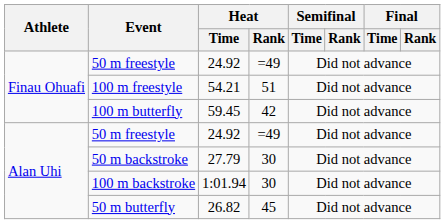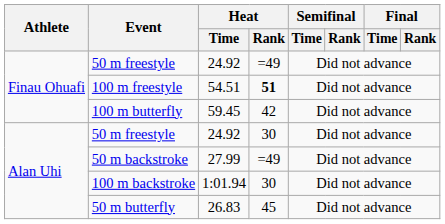(224, 87) 54.21 -> (224, 87) 54.51
(269, 87) normal -> (269, 87) bold
(269, 135) =49 -> (269, 135) 30
(224, 159) 27.79 -> (224, 159) 27.99
(269, 159) 30 -> (269, 159) =49
(224, 207) 26.82 -> (224, 207) 26.83
